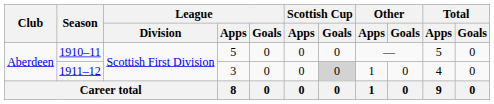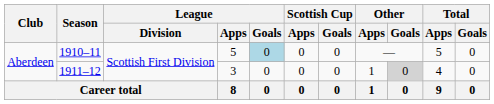(267, 52) no background -> (267, 52) lightblue background
(337, 71) lightgrey background -> (337, 71) no background
(405, 71) no background -> (405, 71) lightgrey background
